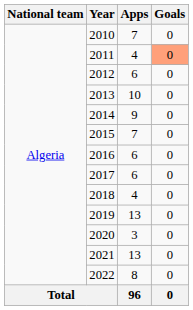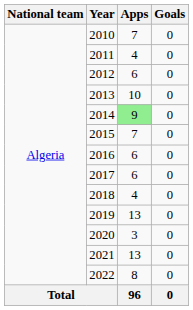(170, 54) lightsalmon background -> (170, 54) no background
(134, 114) no background -> (134, 114) lightgreen background
